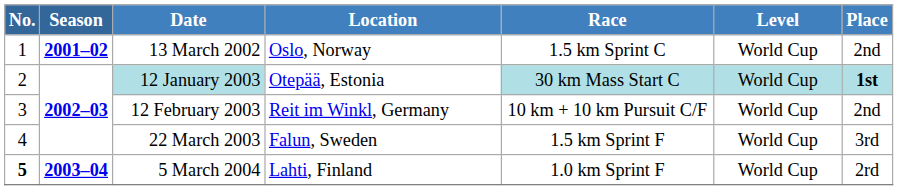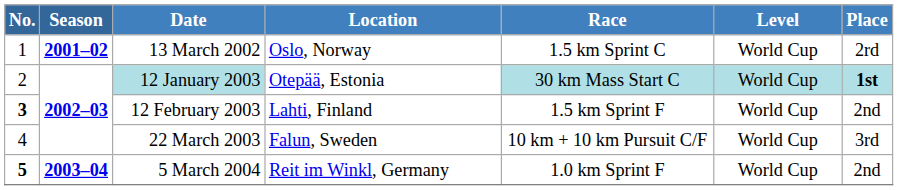(867, 49) 2nd -> (867, 49) 2rd
(22, 109) normal -> (22, 109) bold
(359, 109) Reit im Winkl, Germany -> (321, 109) Lahti, Finland
(607, 109) 10 km + 10 km Pursuit C/F -> (607, 109) 1.5 km Sprint F
(607, 140) 1.5 km Sprint F -> (607, 140) 10 km + 10 km Pursuit C/F
(321, 170) Lahti, Finland -> (359, 170) Reit im Winkl, Germany
(867, 170) 2rd -> (867, 170) 2nd
